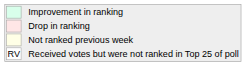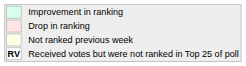(14, 54) normal -> (14, 54) bold
